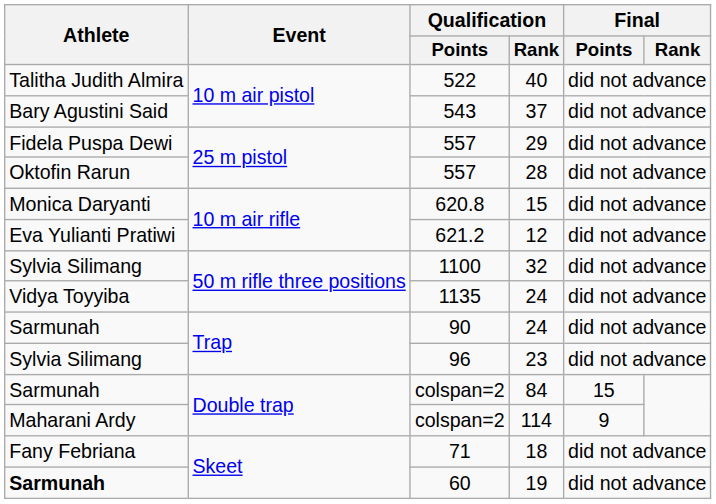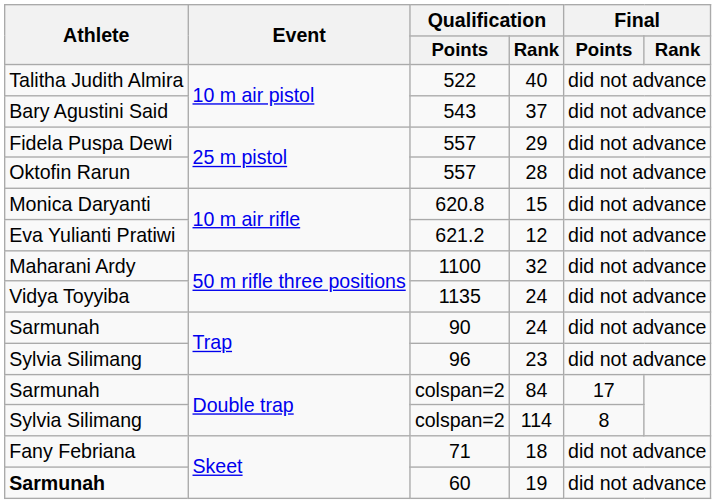(76, 266) Sylvia Silimang -> (72, 266) Maharani Ardy
(604, 390) 15 -> (604, 390) 17
(72, 421) Maharani Ardy -> (76, 421) Sylvia Silimang
(604, 421) 9 -> (604, 421) 8
